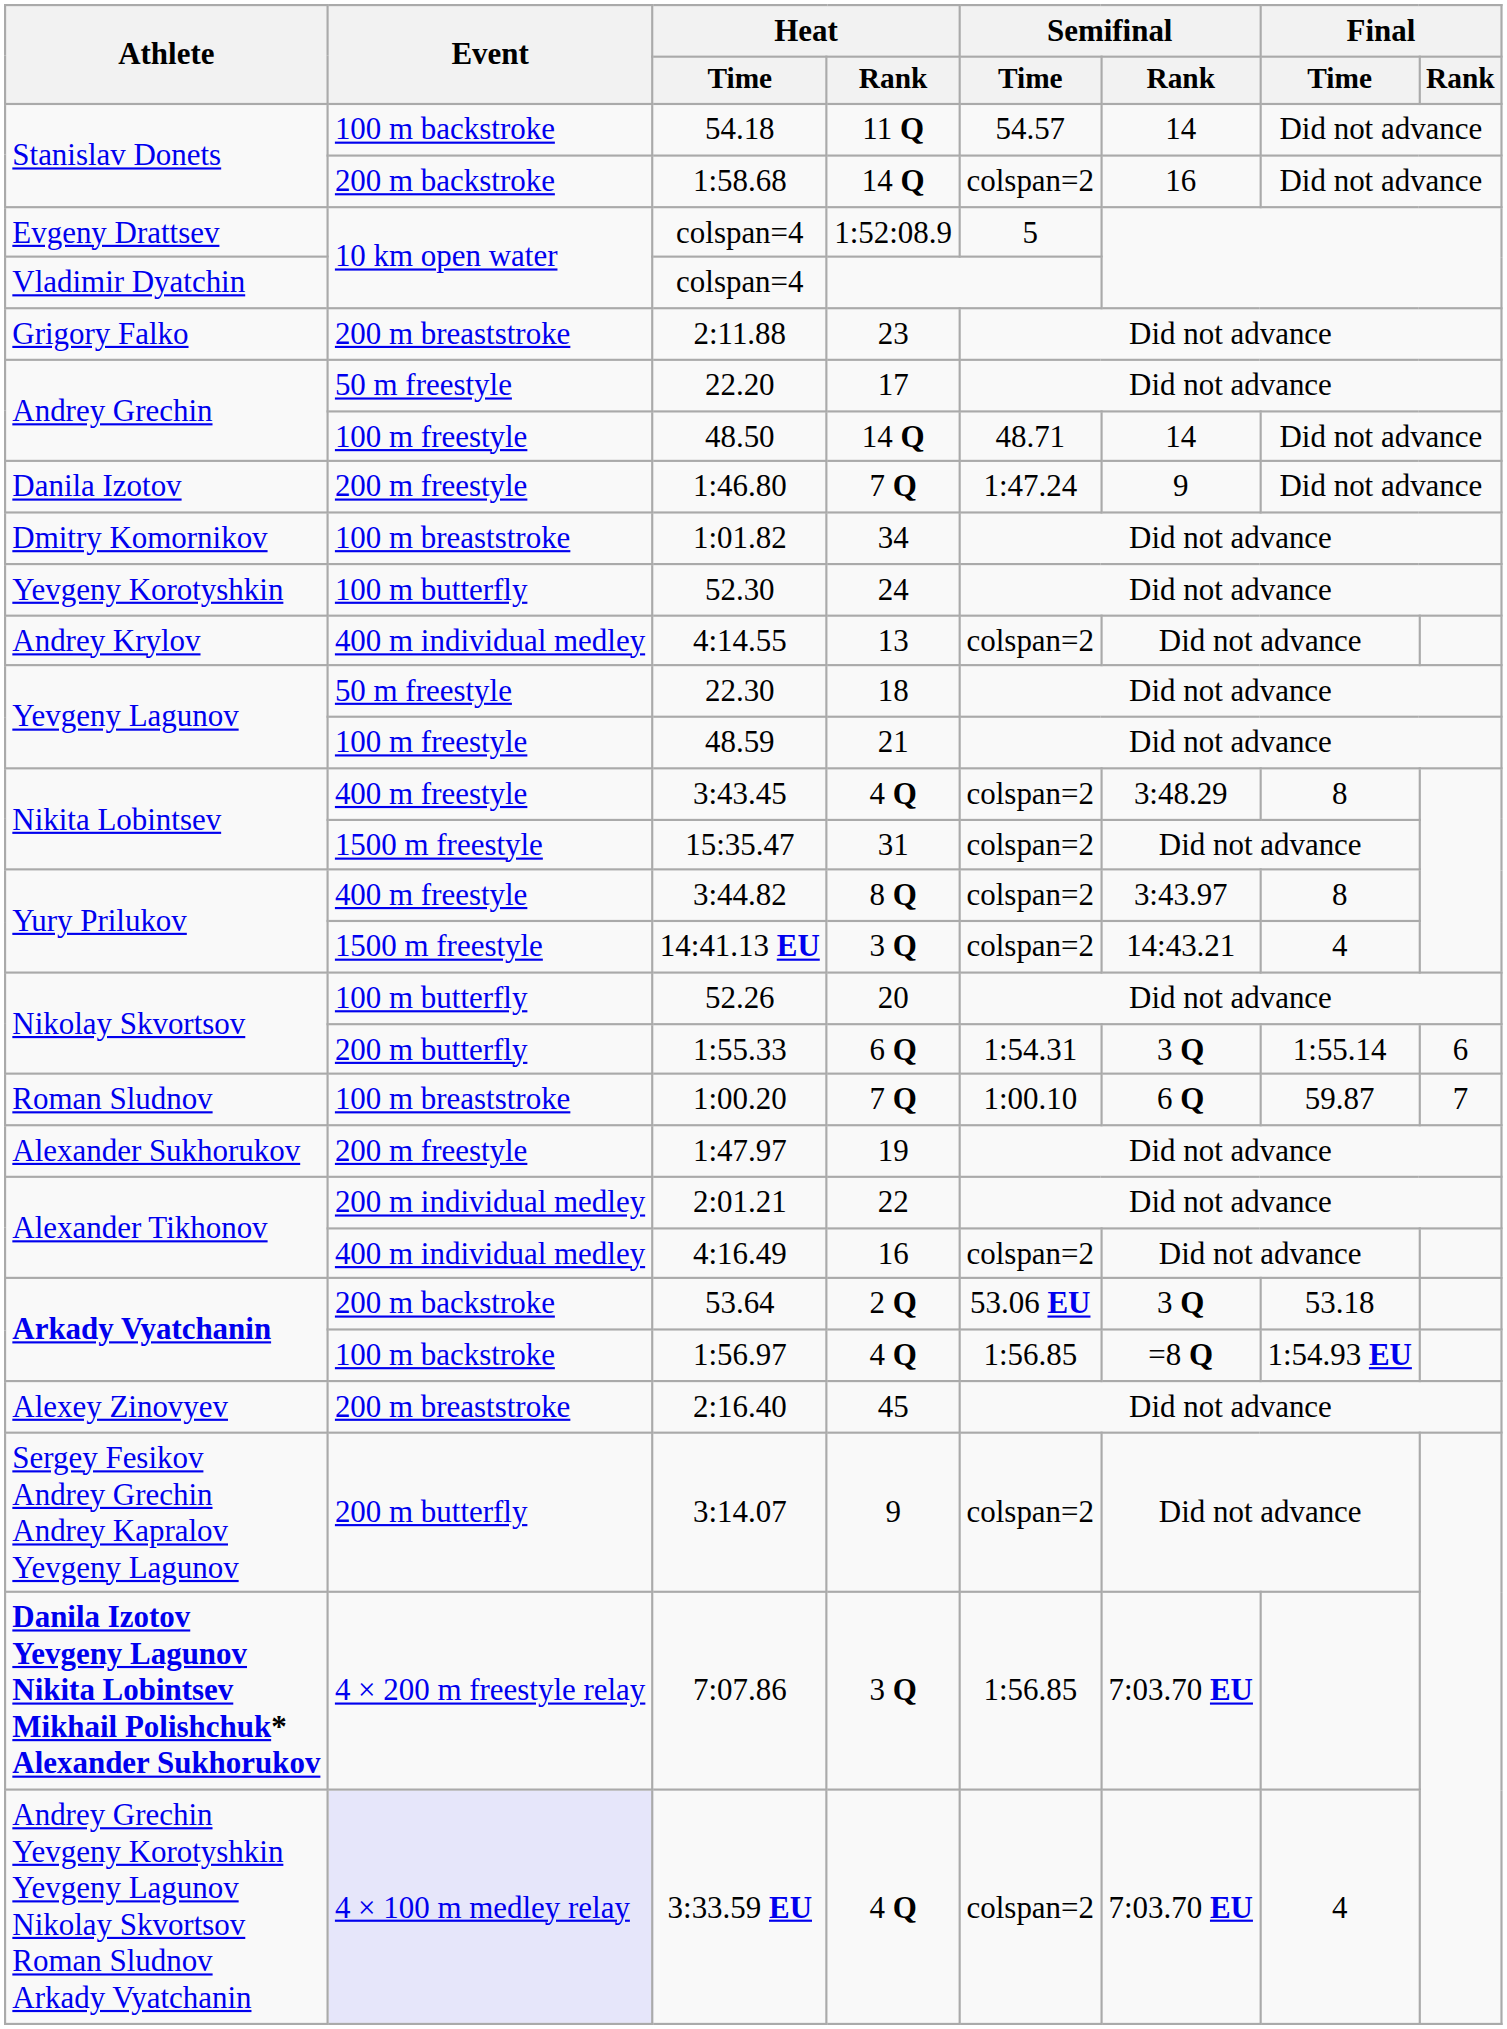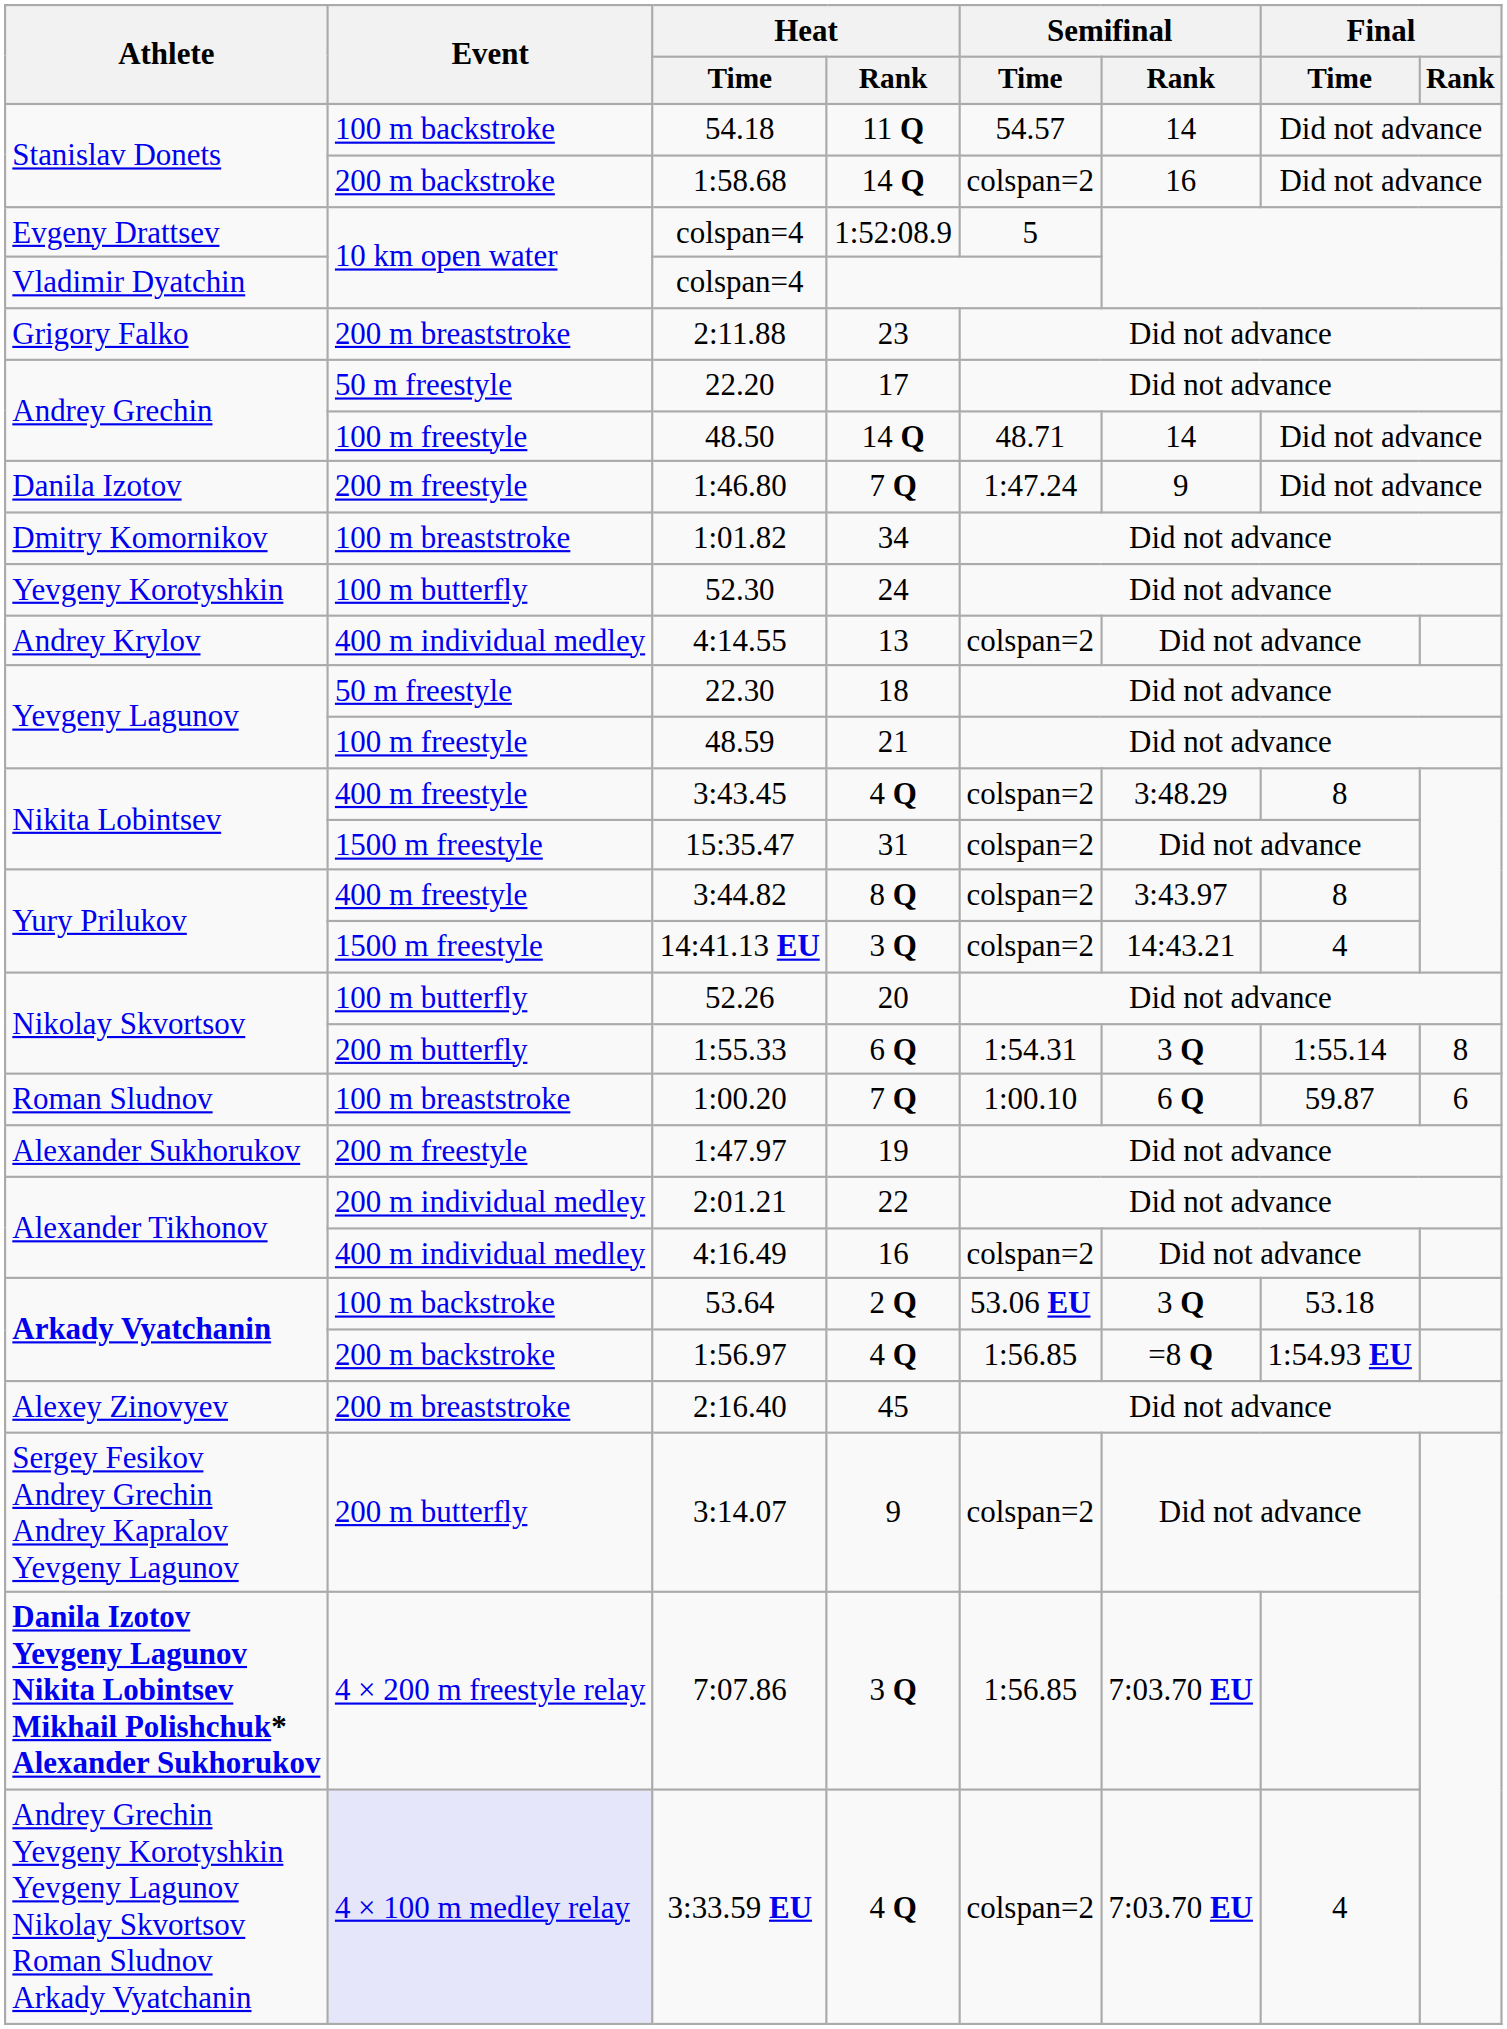(1460, 1048) 6 -> (1460, 1048) 8
(1460, 1099) 7 -> (1460, 1099) 6
(445, 1304) 200 m backstroke -> (445, 1304) 100 m backstroke
(445, 1355) 100 m backstroke -> (445, 1355) 200 m backstroke
